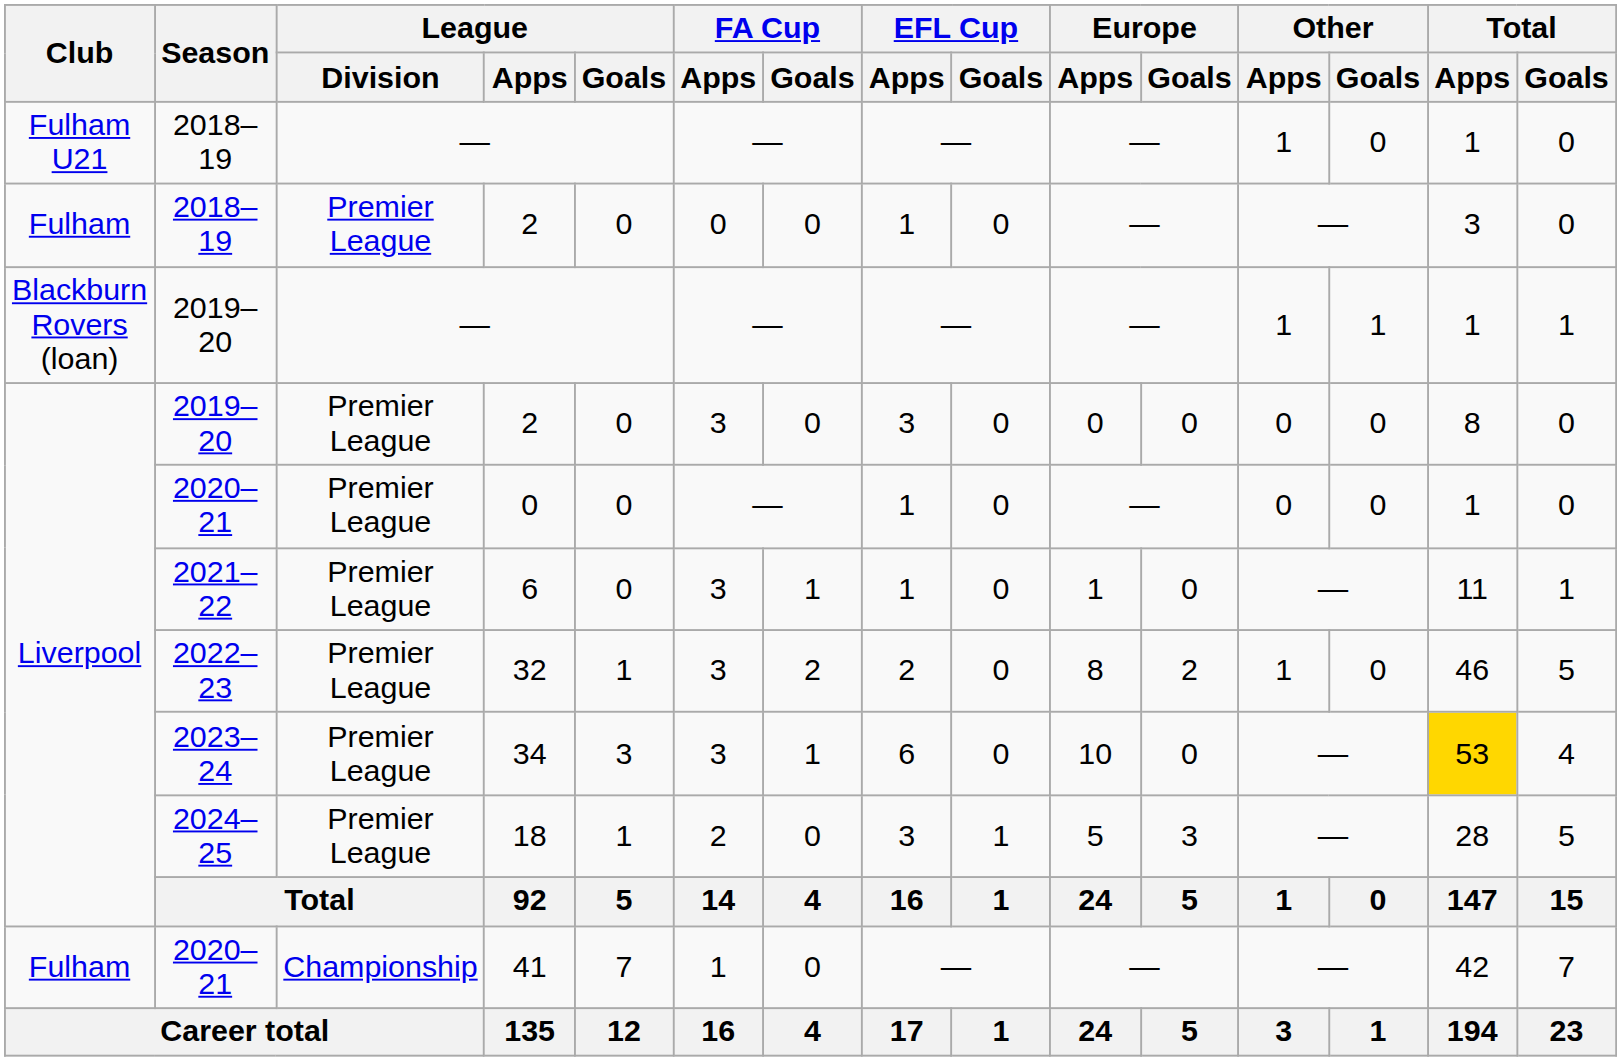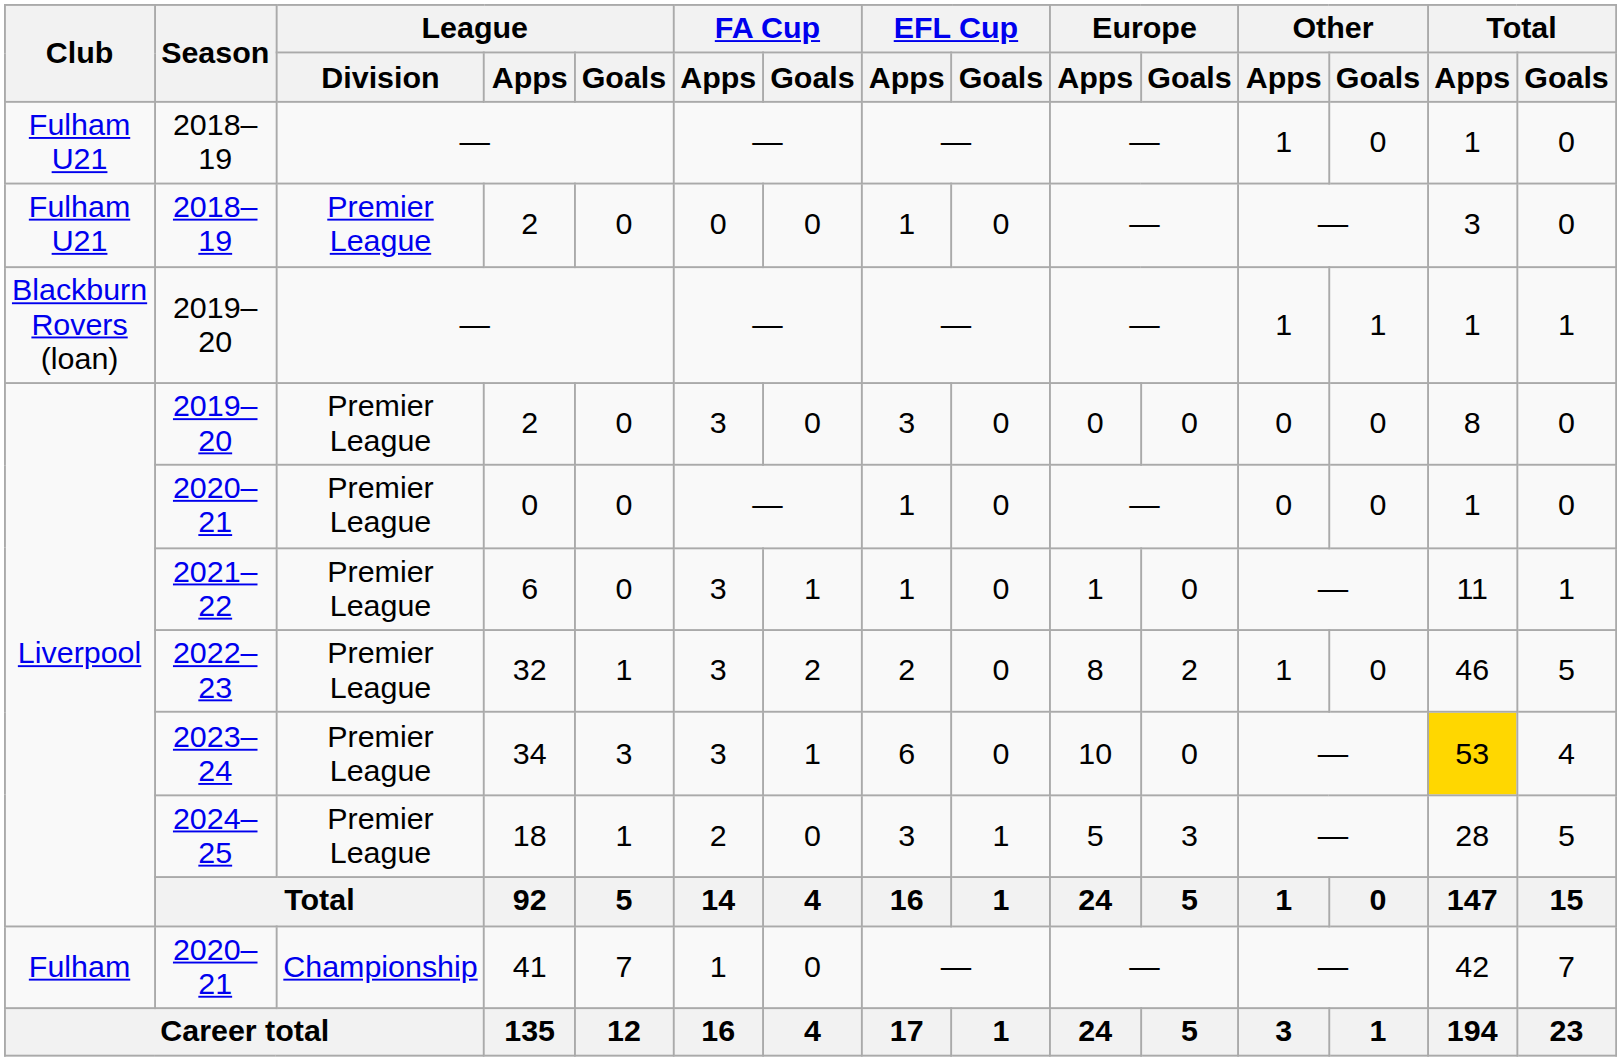(80, 224) Fulham -> (80, 224) Fulham U21
